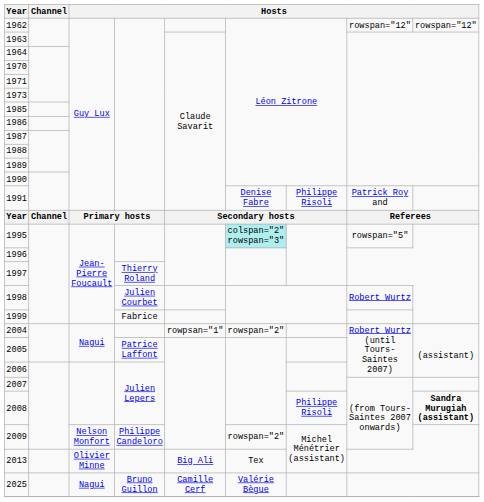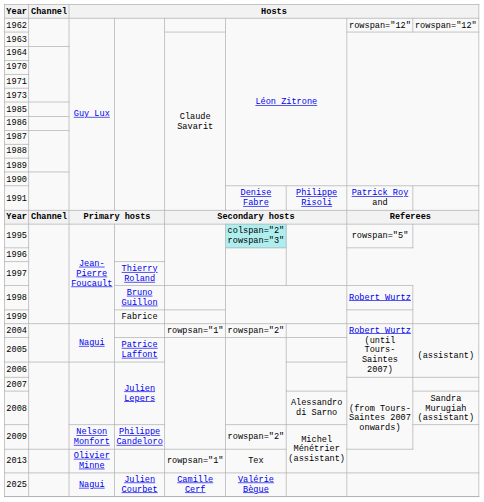(140, 298) Julien Courbet -> (140, 298) Bruno Guillon
(317, 408) Philippe Risoli -> (317, 408) Alessandro di Sarno
(446, 408) bold -> (446, 408) normal
(195, 461) Big Ali -> (195, 461) rowpsan="1"
(140, 485) Bruno Guillon -> (140, 485) Julien Courbet
